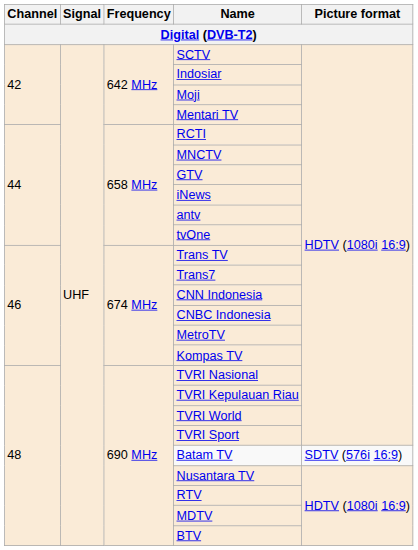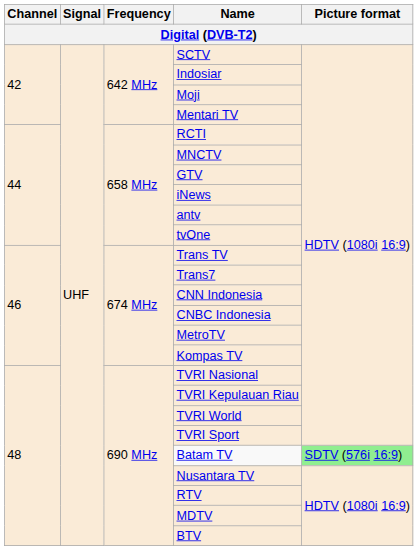(353, 455) no background -> (353, 455) lightgreen background
